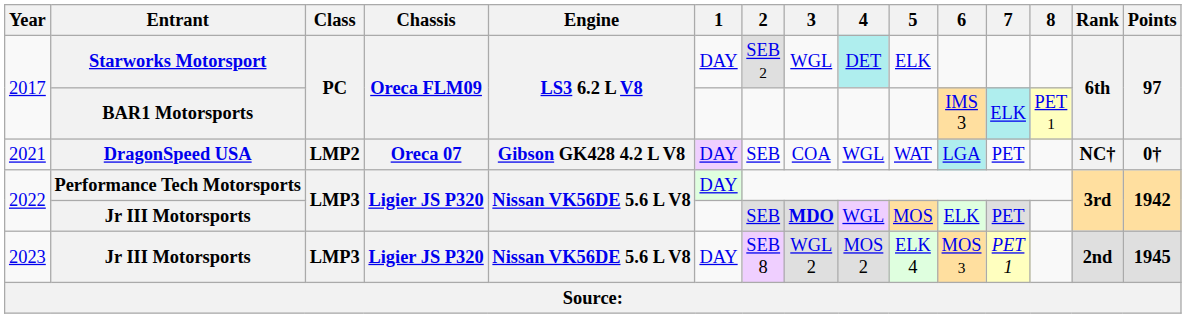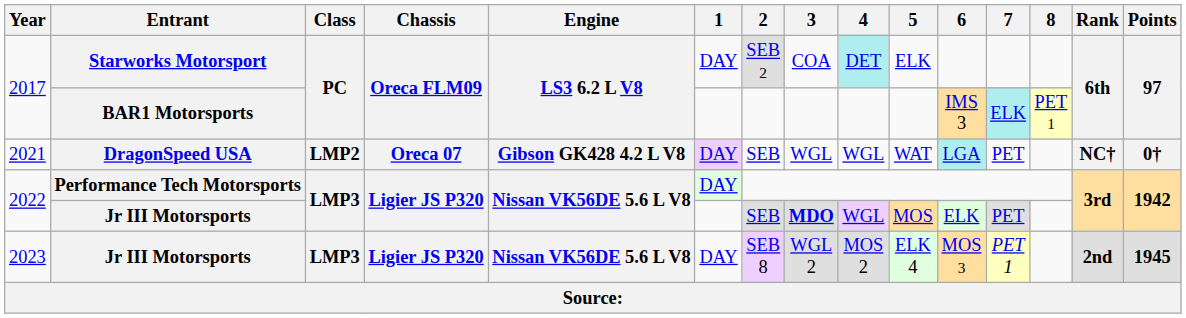(811, 61) WGL -> (811, 61) COA
(811, 154) COA -> (811, 154) WGL
